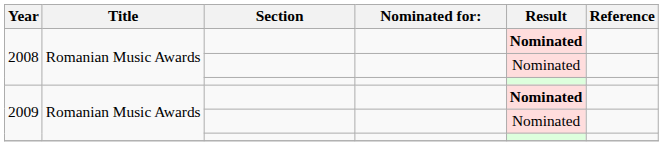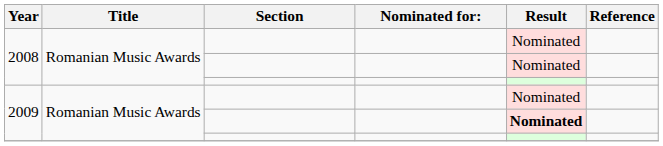(546, 41) bold -> (546, 41) normal
(546, 96) bold -> (546, 96) normal
(546, 121) normal -> (546, 121) bold
